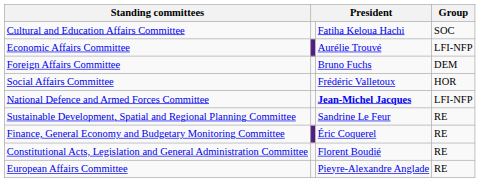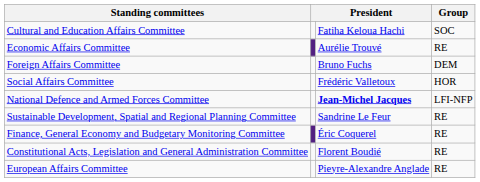(453, 47) LFI-NFP -> (441, 47) RE
